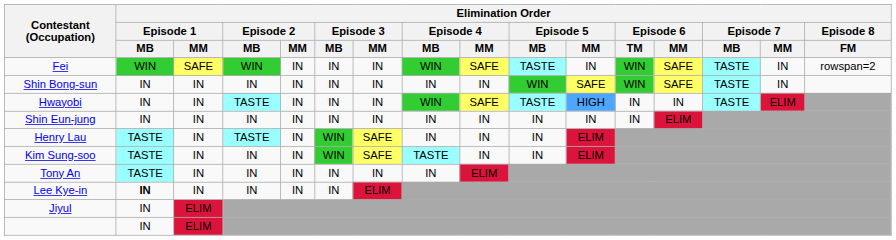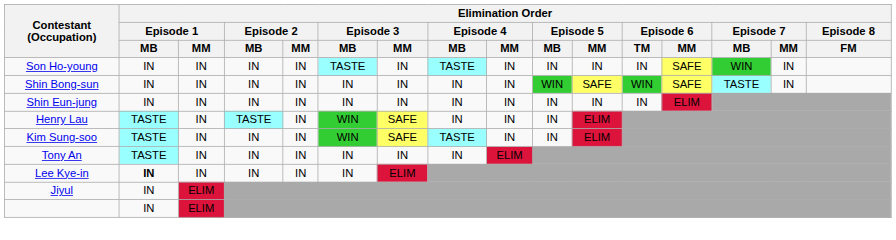+ row: (62, 67)
- row: (60, 67)
- row: (60, 102)
